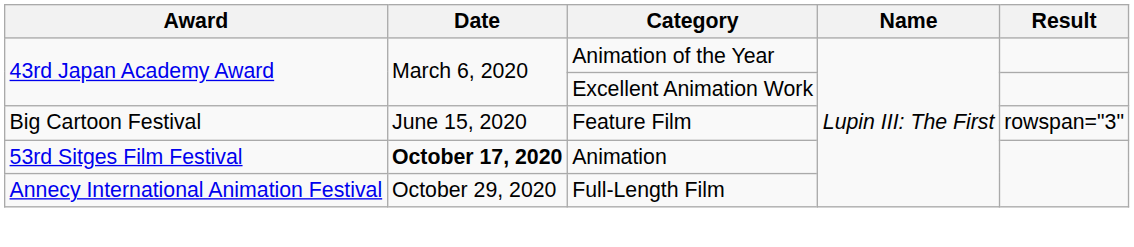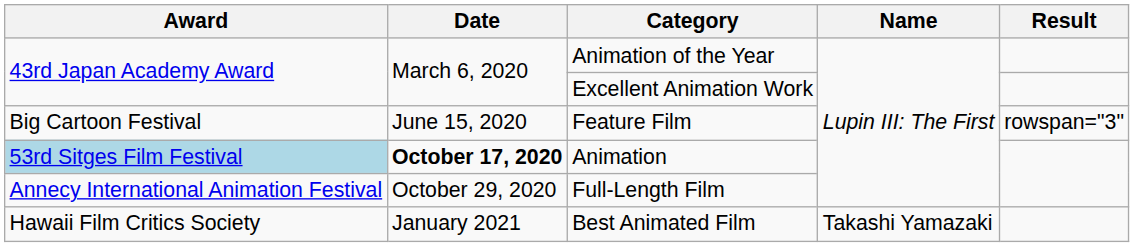(126, 156) no background -> (126, 156) lightblue background
+ row: (664, 223)
